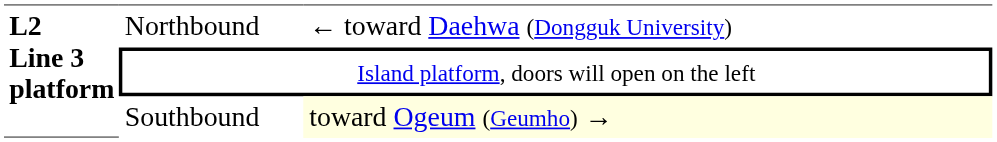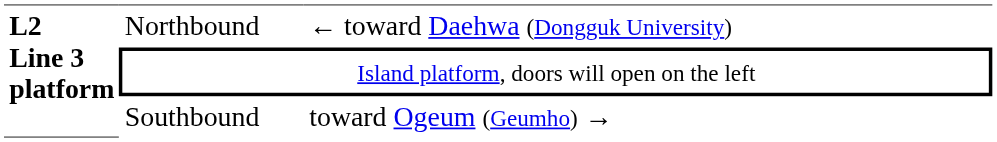(461, 116) lightyellow background -> (461, 116) no background
